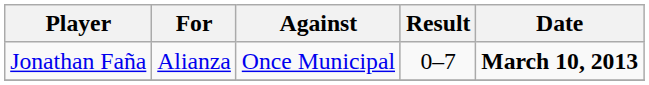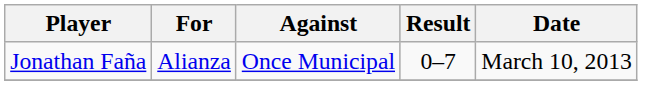(560, 60) bold -> (557, 60) normal
